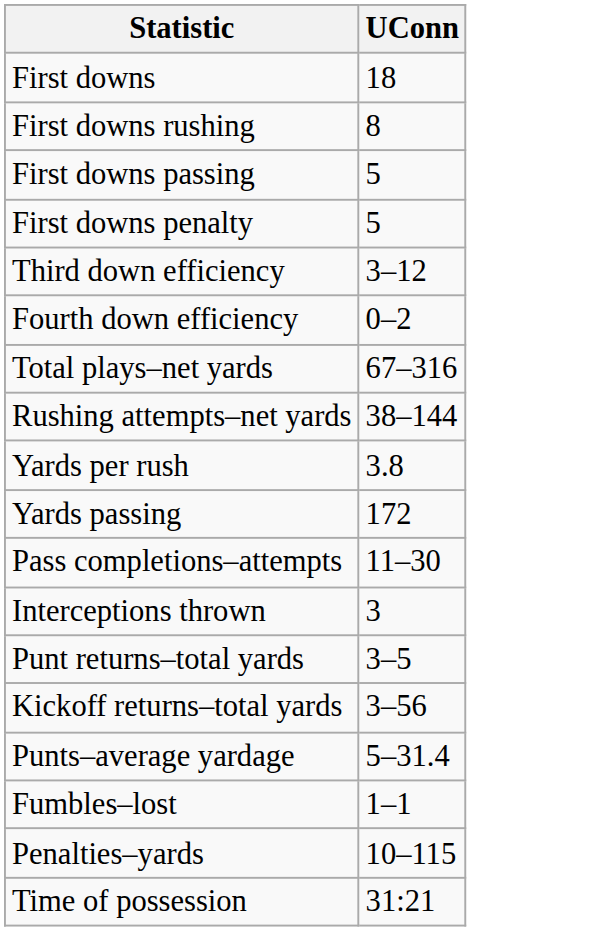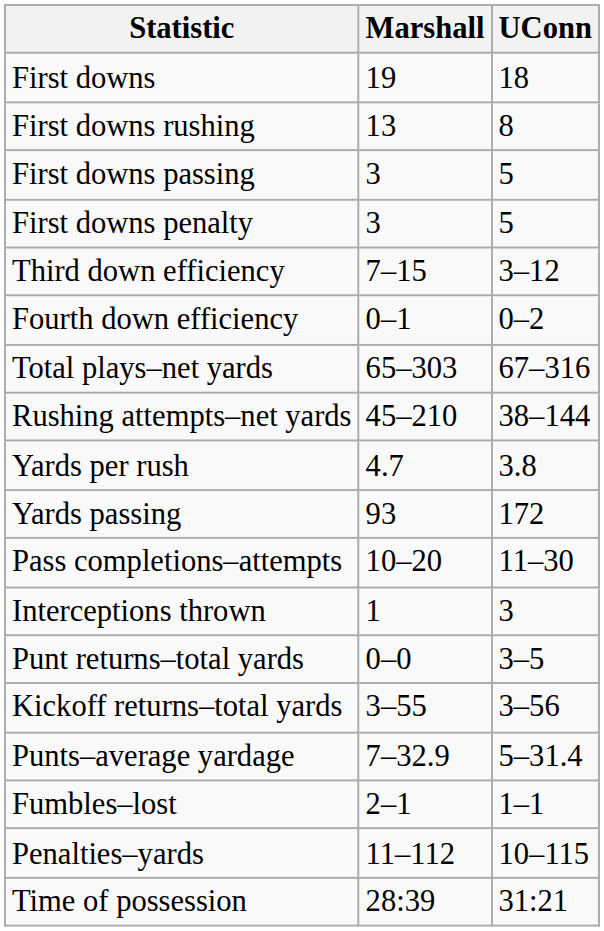+ column: (425, 28)
